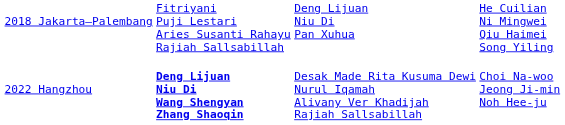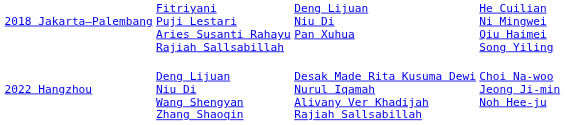(200, 95) bold -> (200, 95) normal
